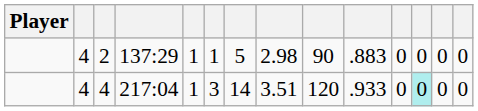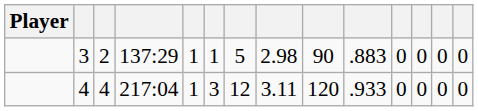(84, 55) 4 -> (84, 55) 3
(240, 88) 14 -> (240, 88) 12
(279, 88) 3.51 -> (279, 88) 3.11
(422, 88) paleturquoise background -> (422, 88) no background
